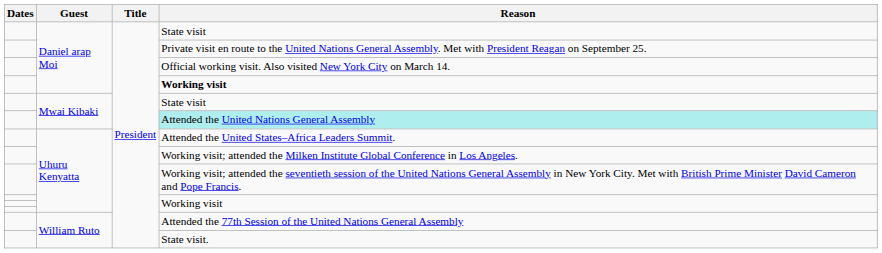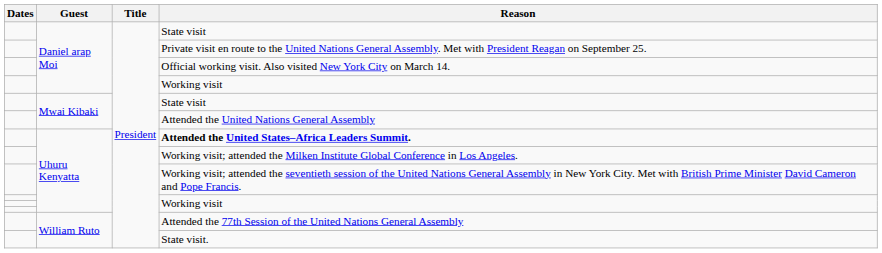(194, 84) bold -> (192, 84) normal
(268, 119) paleturquoise background -> (268, 119) no background
(278, 137) normal -> (286, 137) bold
